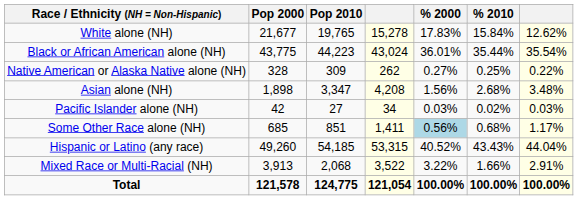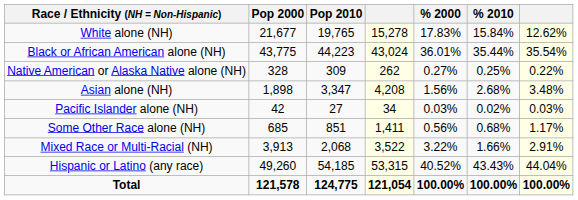(441, 128) lightblue background -> (441, 128) no background
rows swapped: (127, 166) <-> (127, 147)
